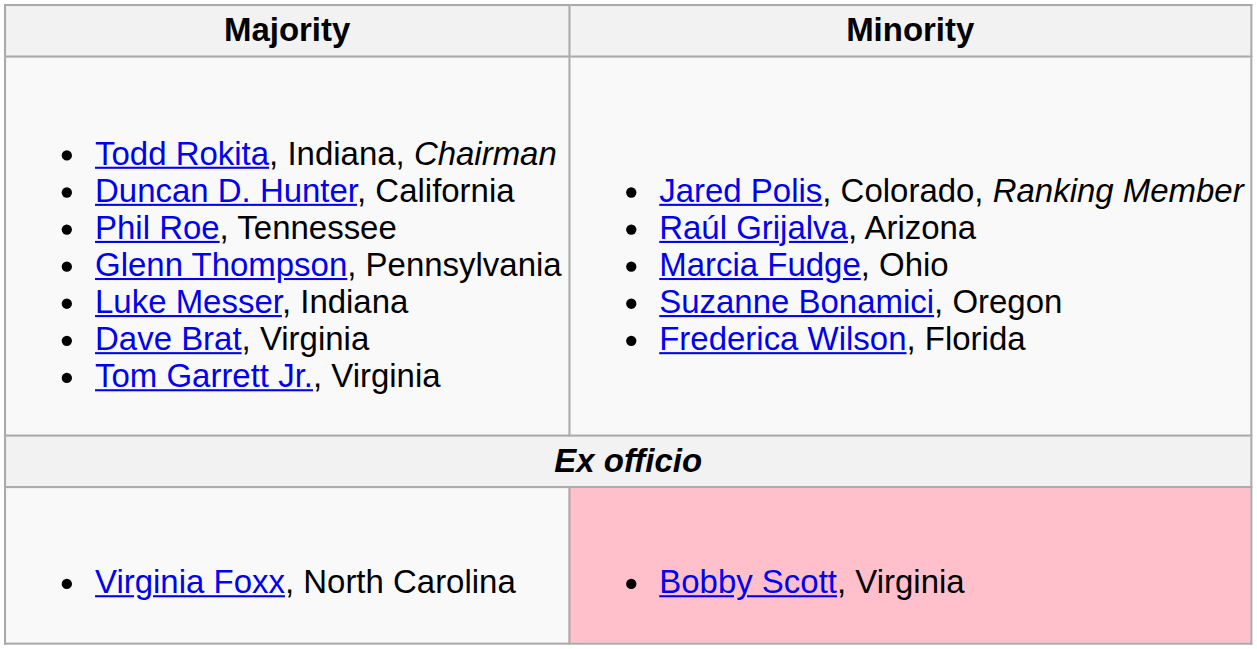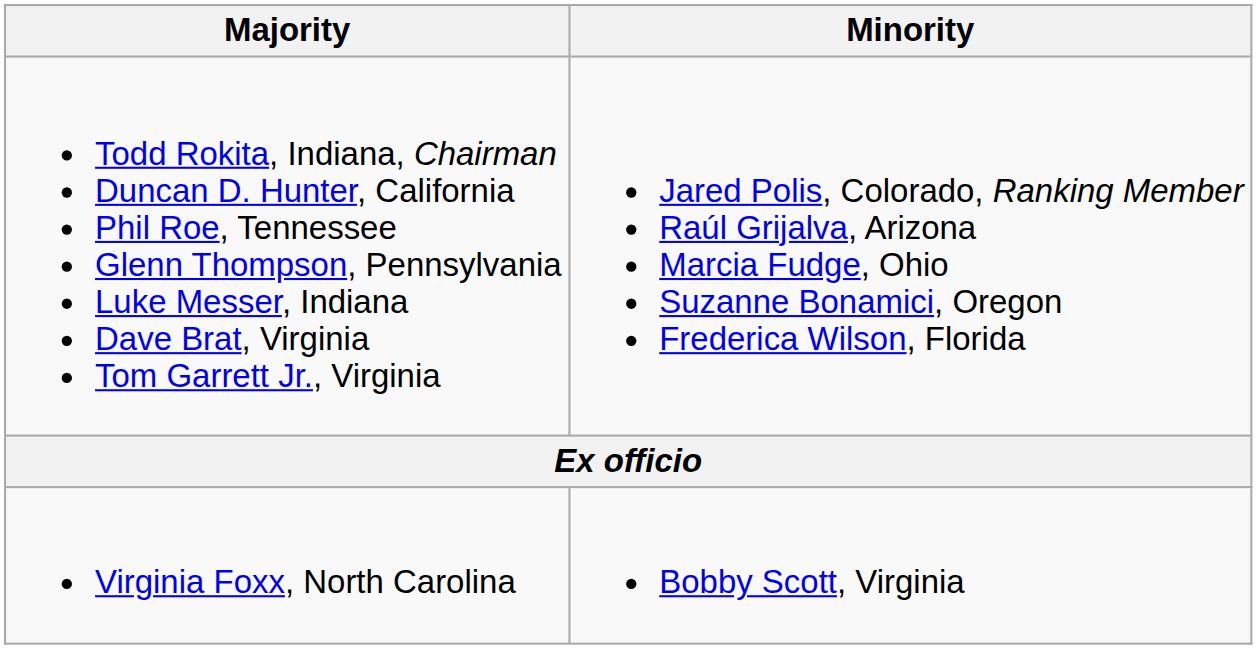(910, 584) pink background -> (910, 584) no background
